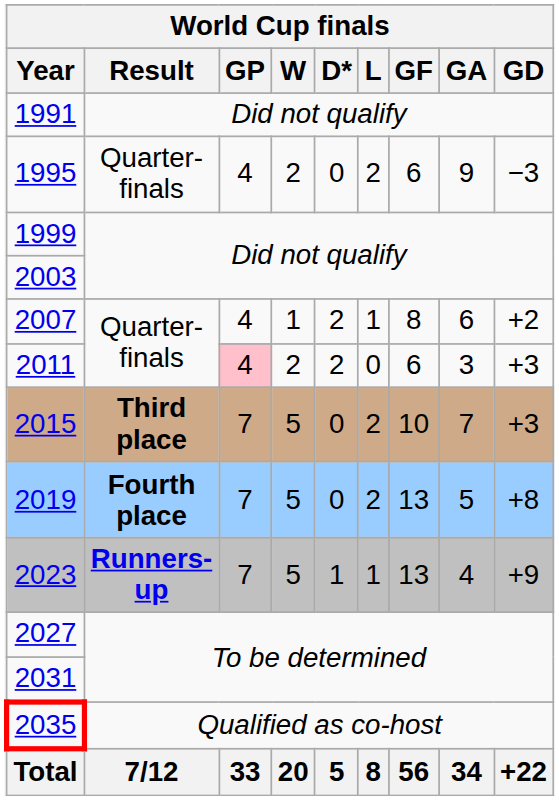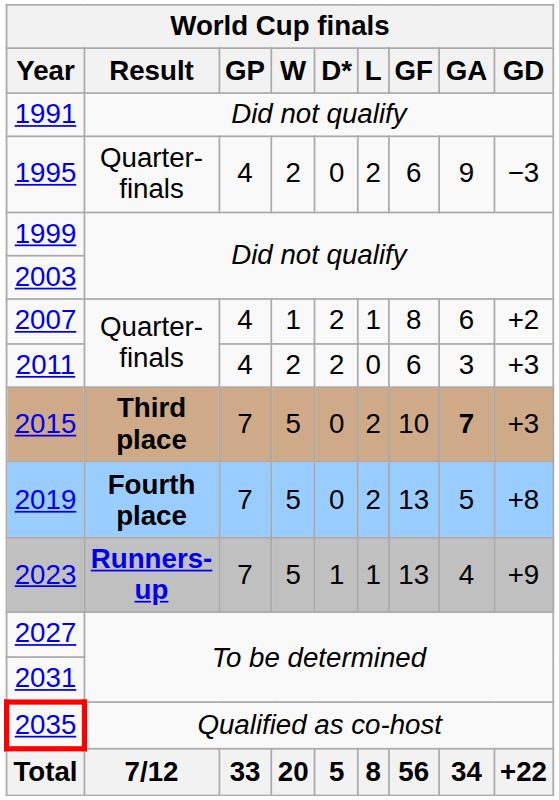(245, 364) pink background -> (245, 364) no background
(467, 424) normal -> (467, 424) bold
